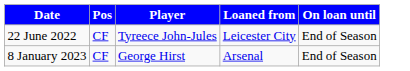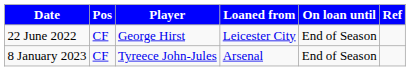+ column: (392, 14)
(167, 35) Tyreece John-Jules -> (152, 35) George Hirst
(152, 55) George Hirst -> (167, 55) Tyreece John-Jules
